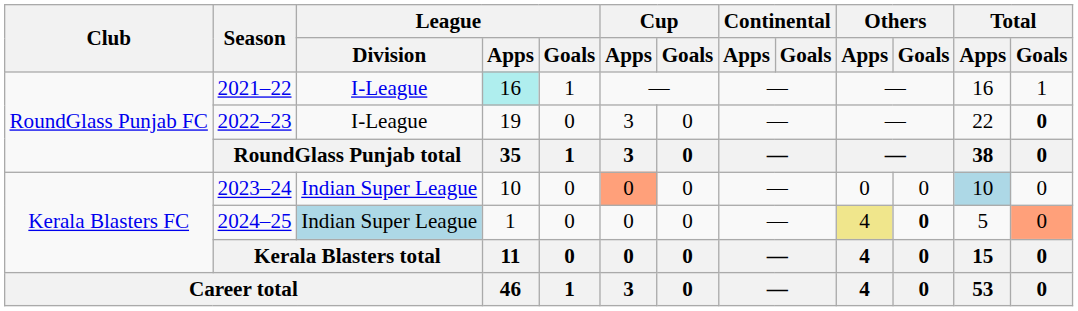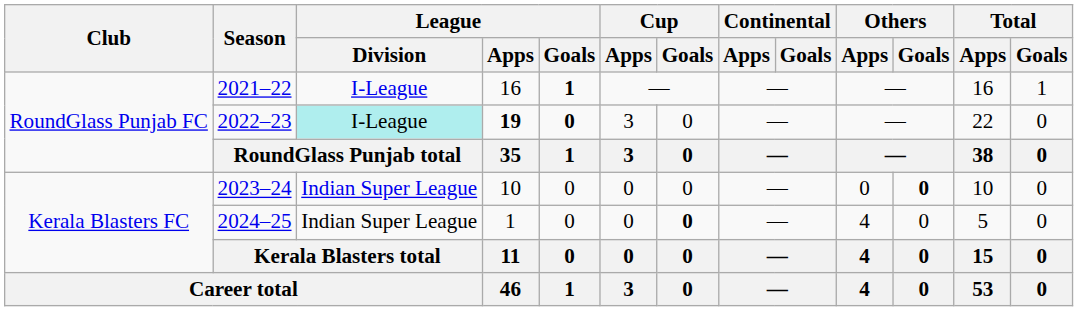(510, 88) paleturquoise background -> (510, 88) no background
(569, 88) normal -> (569, 88) bold
(389, 121) no background -> (389, 121) paleturquoise background
(510, 121) normal -> (510, 121) bold
(569, 121) normal -> (569, 121) bold
(1042, 121) bold -> (1042, 121) normal
(628, 188) lightsalmon background -> (628, 188) no background
(924, 188) normal -> (924, 188) bold
(983, 188) lightblue background -> (983, 188) no background
(389, 222) lightblue background -> (389, 222) no background
(688, 222) normal -> (688, 222) bold
(865, 222) khaki background -> (865, 222) no background
(924, 222) bold -> (924, 222) normal
(1042, 222) lightsalmon background -> (1042, 222) no background
